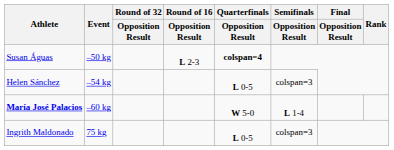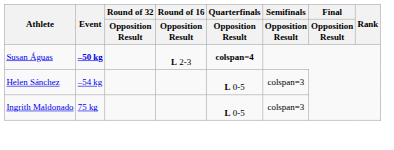(99, 57) normal -> (90, 57) bold
- row: (44, 108)
